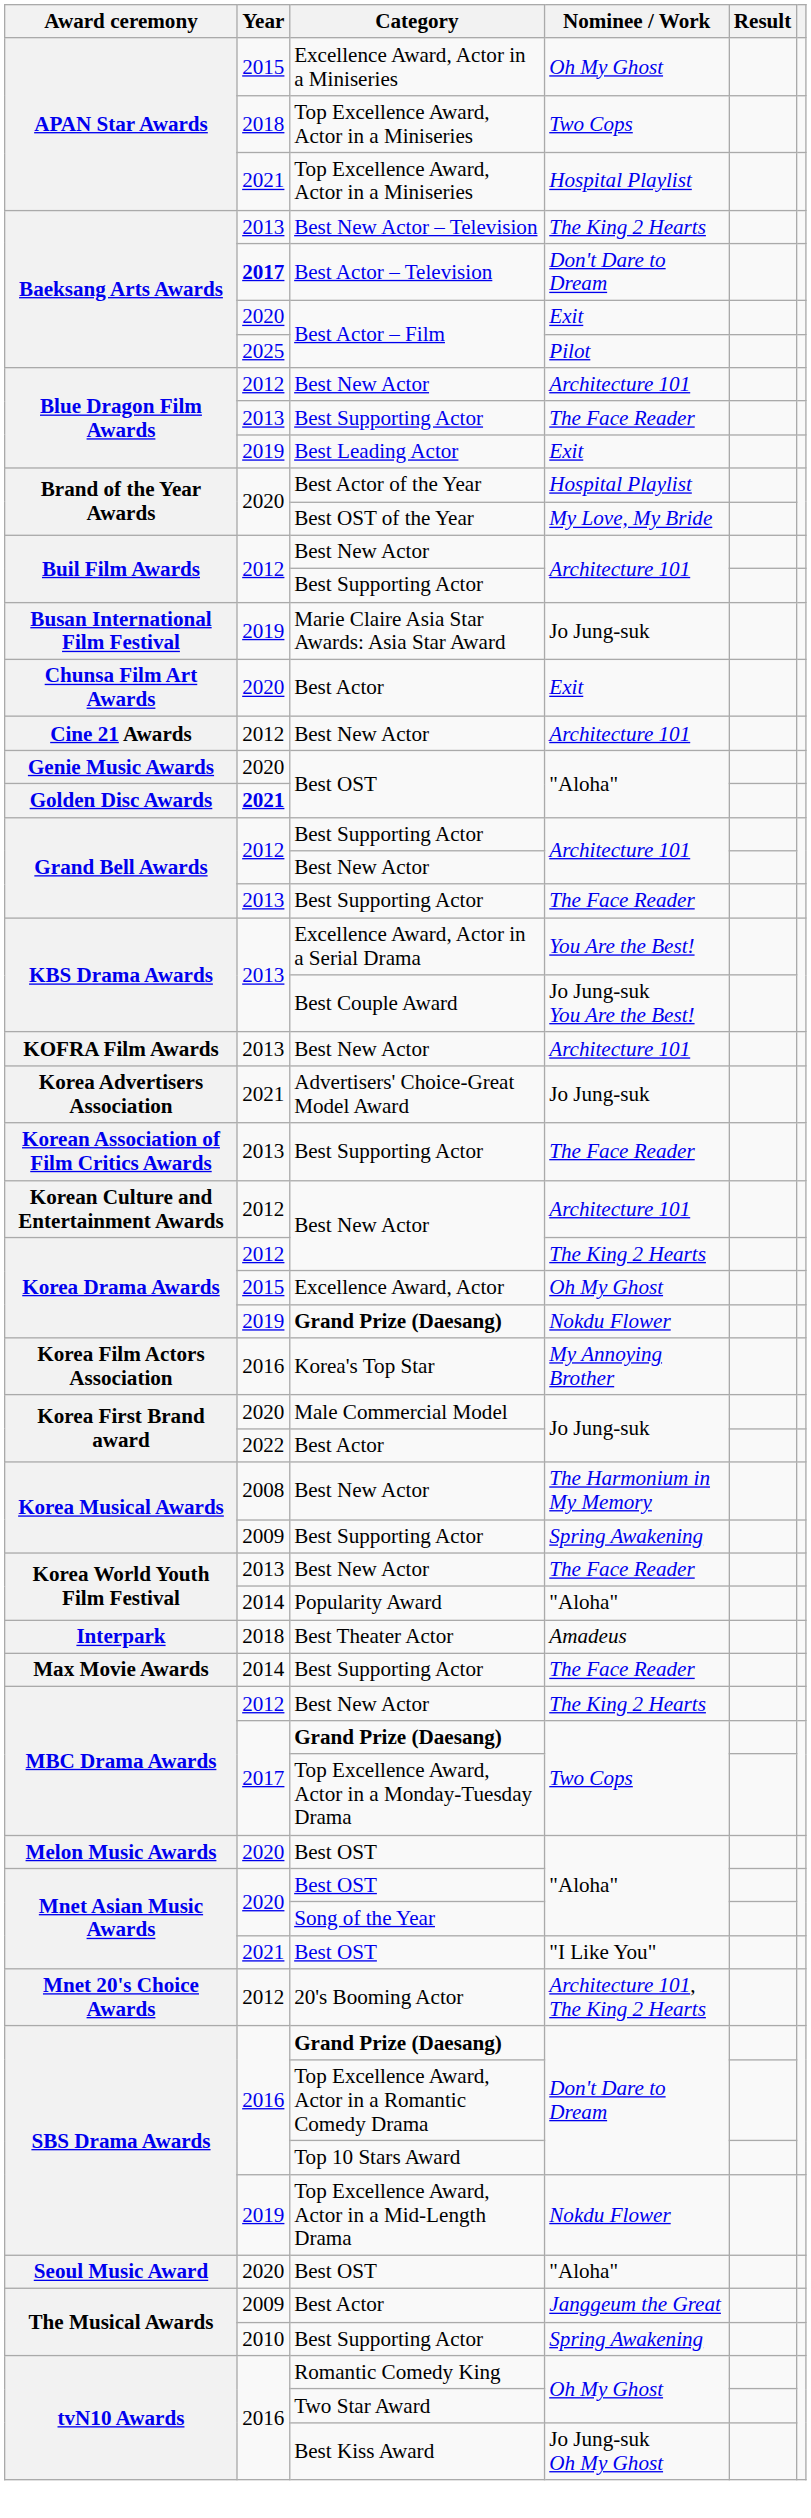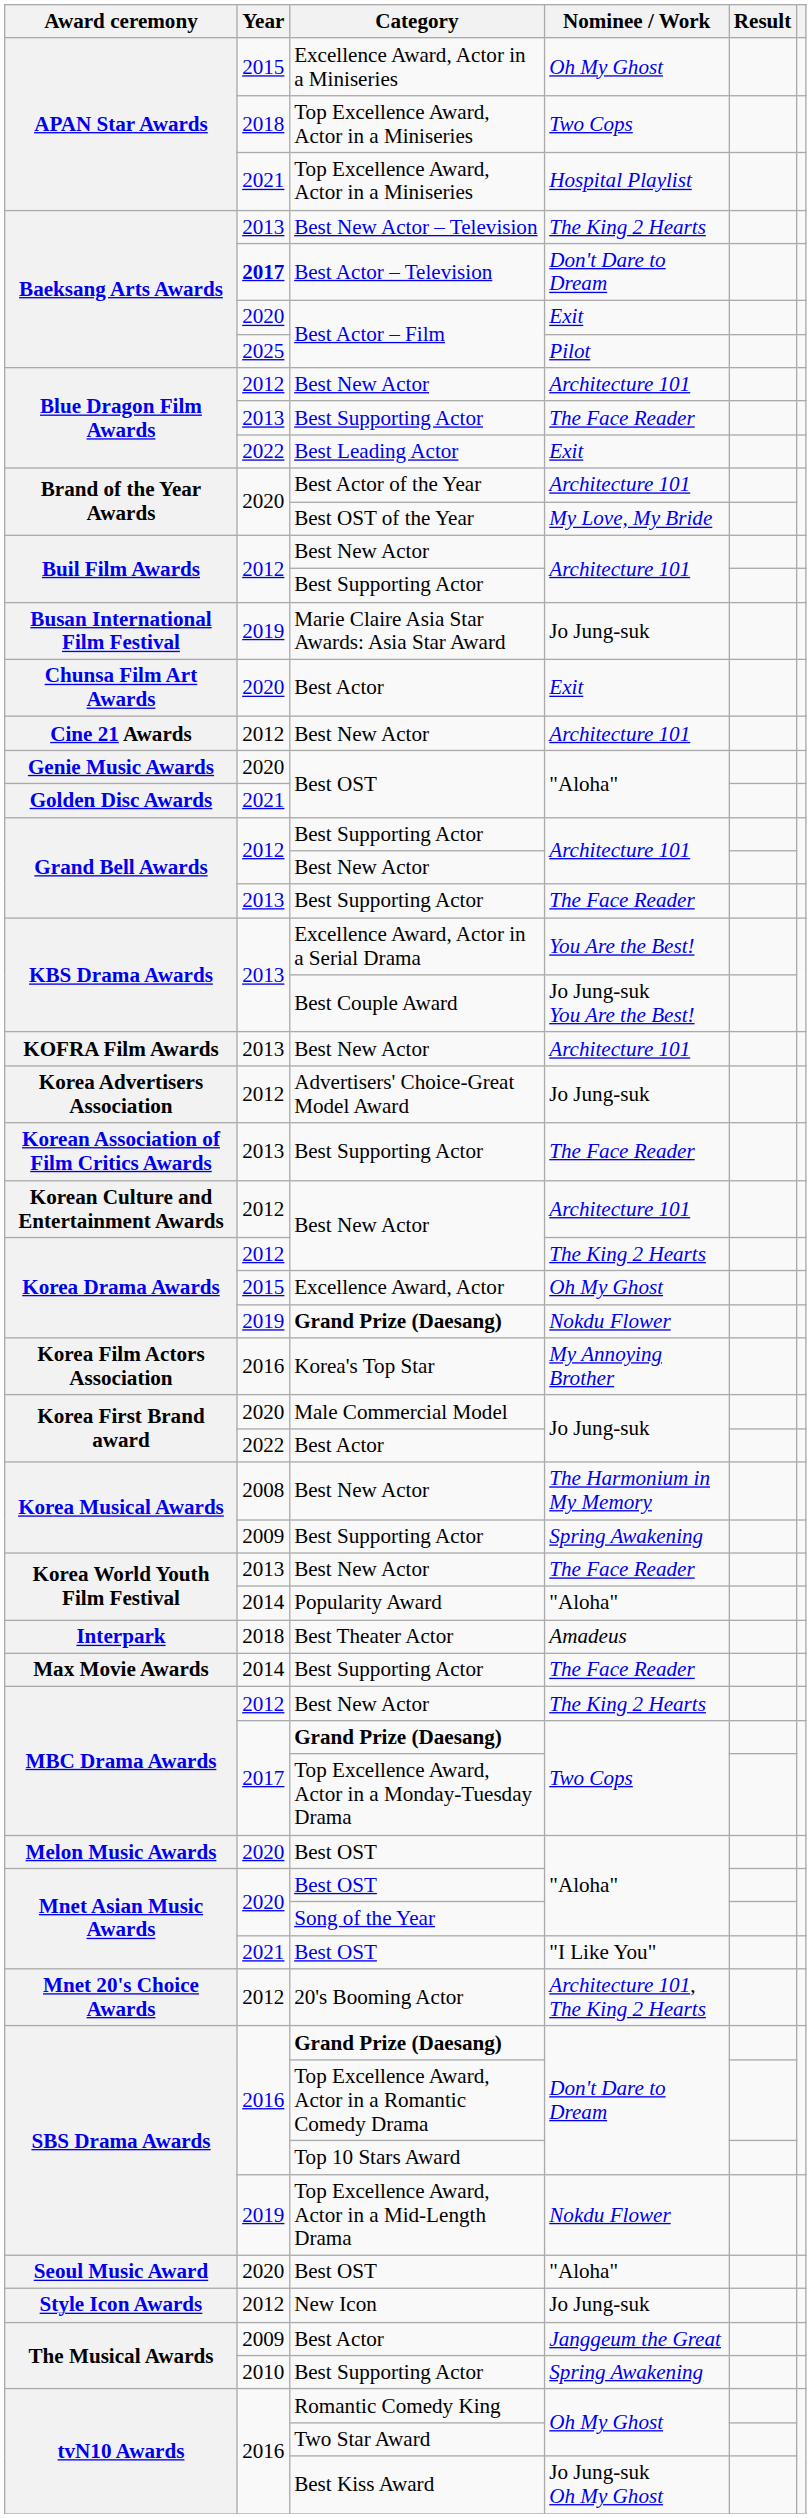(263, 451) 2019 -> (263, 451) 2022
(621, 484) Hospital Playlist -> (620, 484) Architecture 101
(263, 800) bold -> (263, 800) normal
(263, 1094) 2021 -> (263, 1094) 2012
+ row: (121, 2305)
